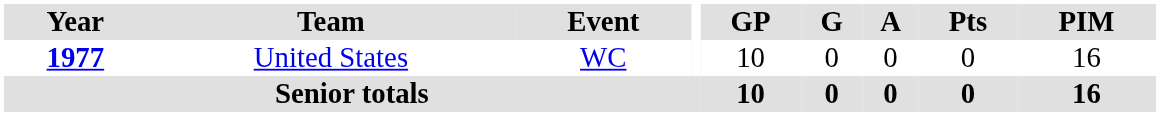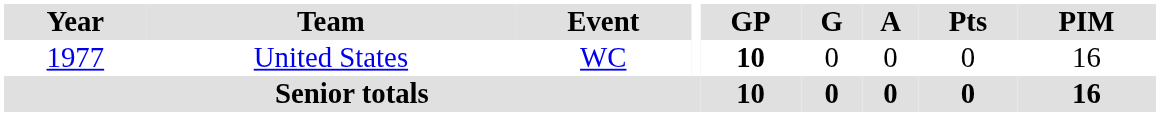(75, 57) bold -> (75, 57) normal
(751, 57) normal -> (751, 57) bold
